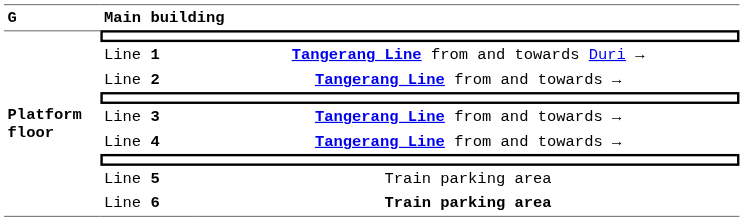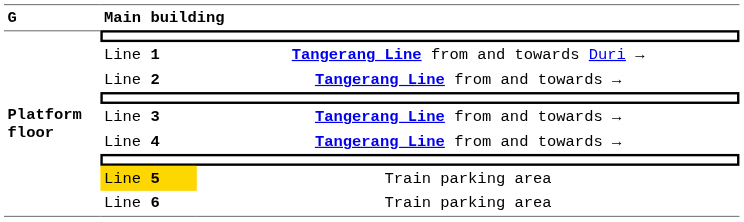(132, 178) no background -> (132, 178) gold background
(468, 203) bold -> (468, 203) normal
